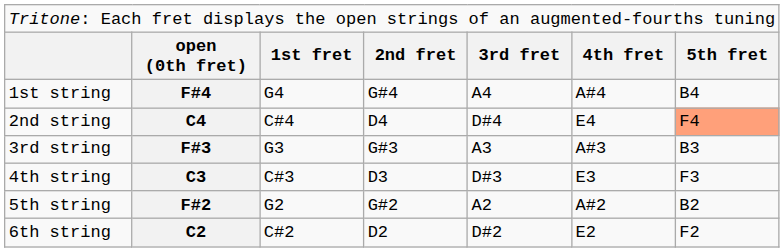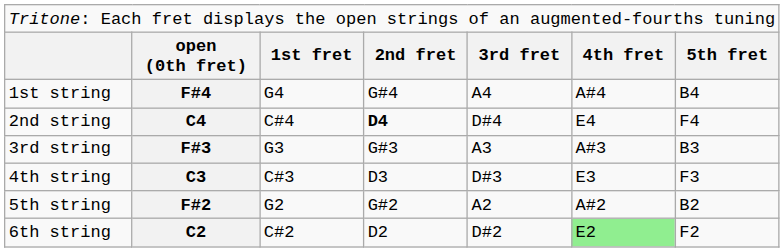(378, 121) normal -> (378, 121) bold
(690, 121) lightsalmon background -> (690, 121) no background
(586, 232) no background -> (586, 232) lightgreen background
